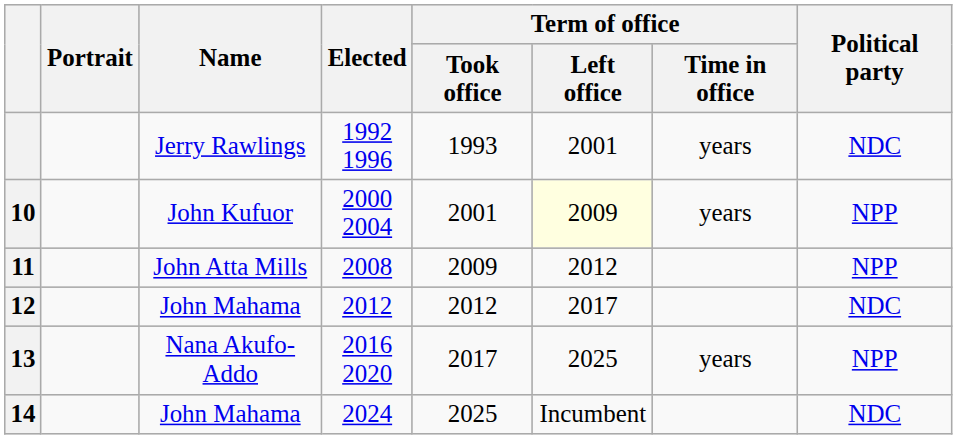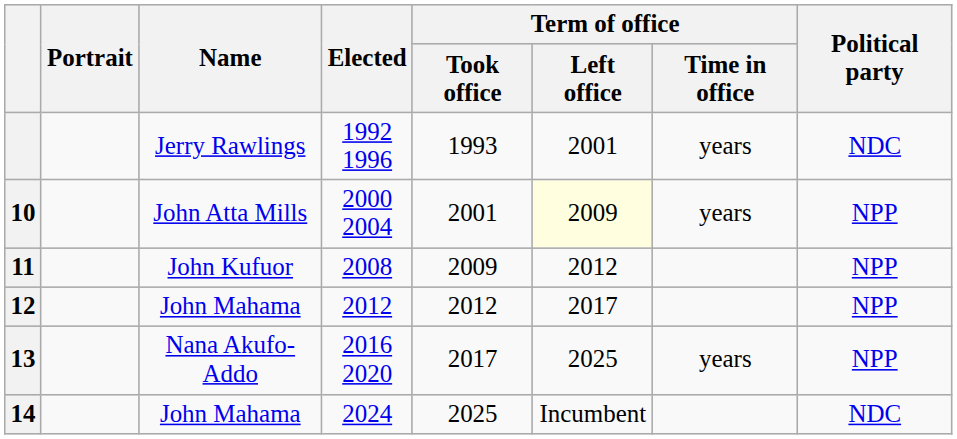(230, 213) John Kufuor -> (230, 213) John Atta Mills
(230, 266) John Atta Mills -> (230, 266) John Kufuor
(875, 306) NDC -> (875, 306) NPP
